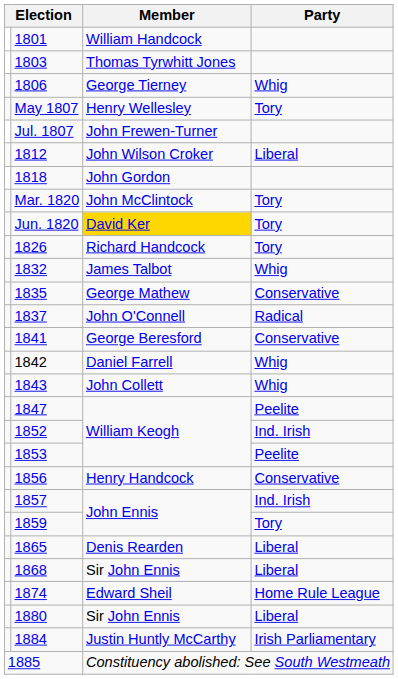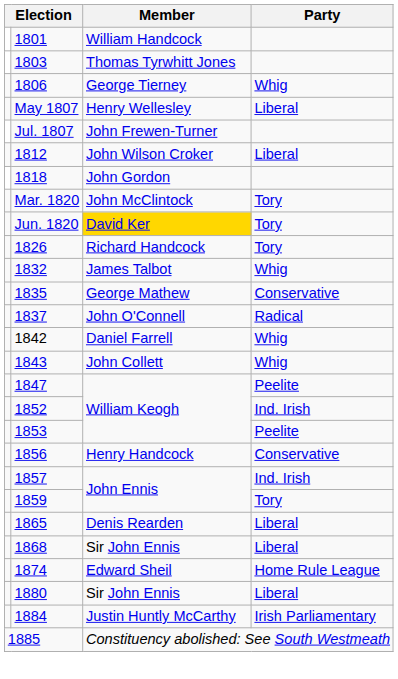(268, 108) Tory -> (276, 108) Liberal
- row: (31, 339)
